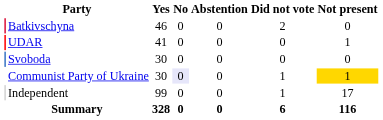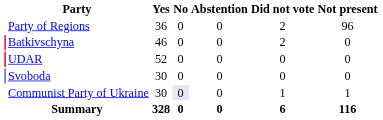+ row: (49, 25)
(161, 42) 41 -> (161, 59) 52
(348, 42) 1 -> (348, 59) 0
(348, 76) gold background -> (348, 92) no background
- row: (38, 92)
